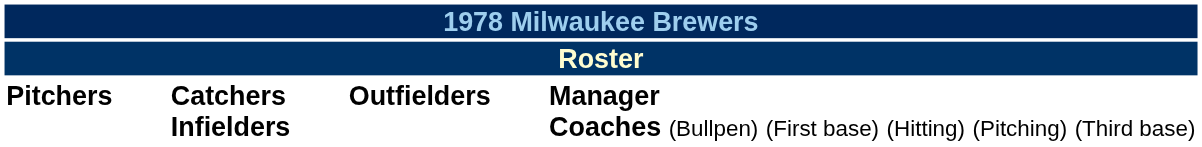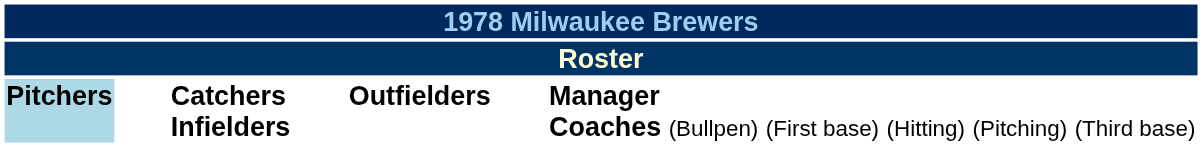(59, 96) no background -> (59, 96) lightblue background
